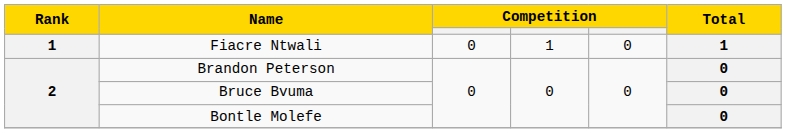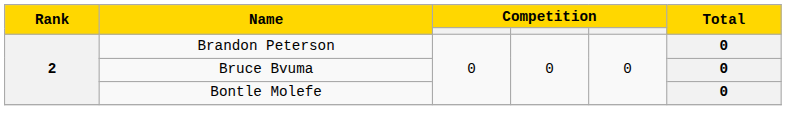- row: (266, 46)
